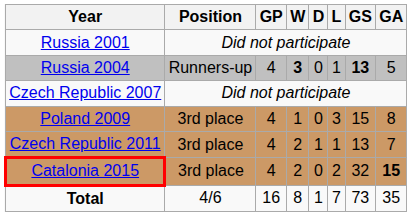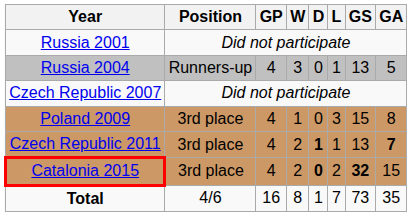(298, 67) bold -> (298, 67) normal
(360, 67) bold -> (360, 67) normal
(318, 144) normal -> (318, 144) bold
(391, 144) normal -> (391, 144) bold
(318, 171) normal -> (318, 171) bold
(360, 171) normal -> (360, 171) bold
(391, 171) bold -> (391, 171) normal
